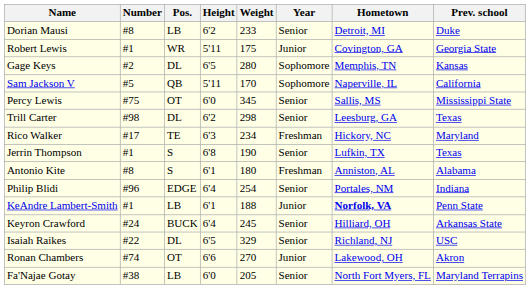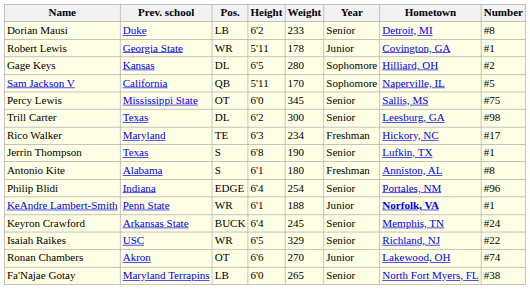columns swapped: (142, 13) <-> (479, 13)
(248, 48) 175 -> (296, 48) 178
(365, 65) Memphis, TN -> (410, 65) Hilliard, OH
(248, 118) 298 -> (296, 118) 300
(174, 205) LB -> (224, 205) WR
(362, 223) Hilliard, OH -> (413, 223) Memphis, TN
(174, 240) DL -> (224, 240) WR
(248, 275) 205 -> (296, 275) 265
